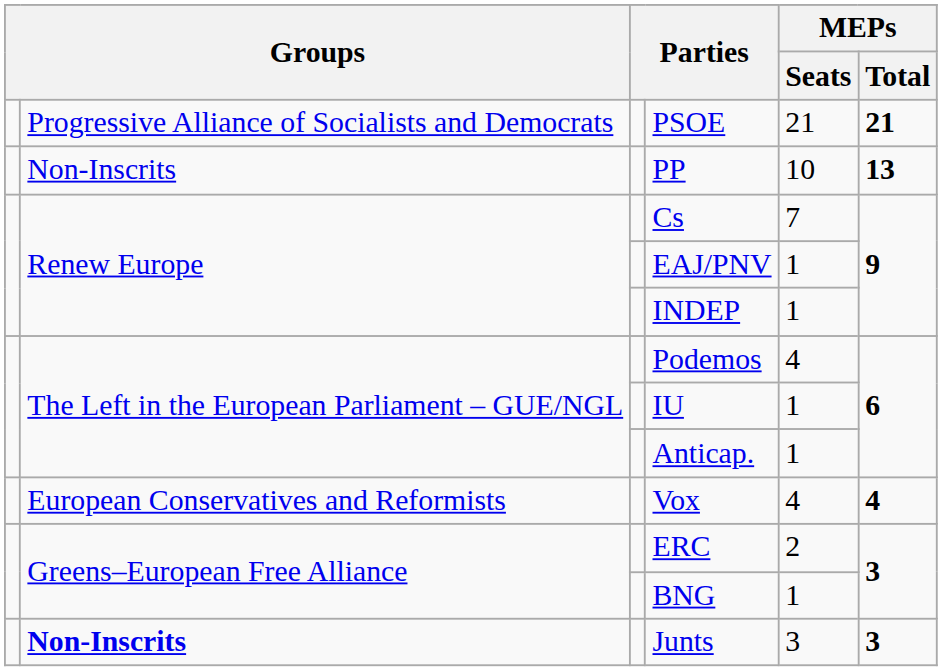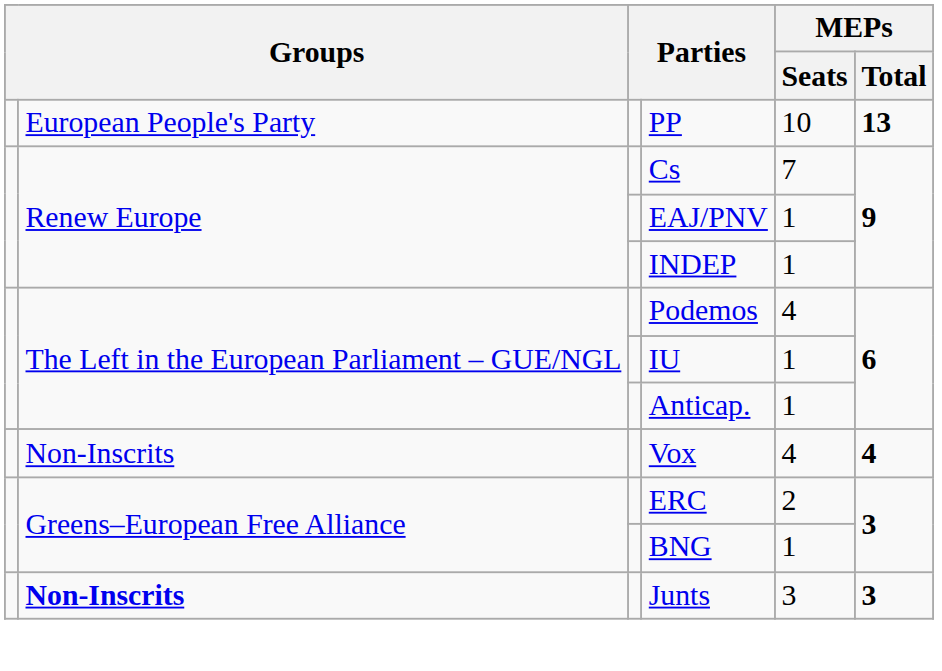- row: (689, 122)
(102, 169) Non-Inscrits -> (170, 122) European People's Party
(267, 500) European Conservatives and Reformists -> (100, 452) Non-Inscrits
